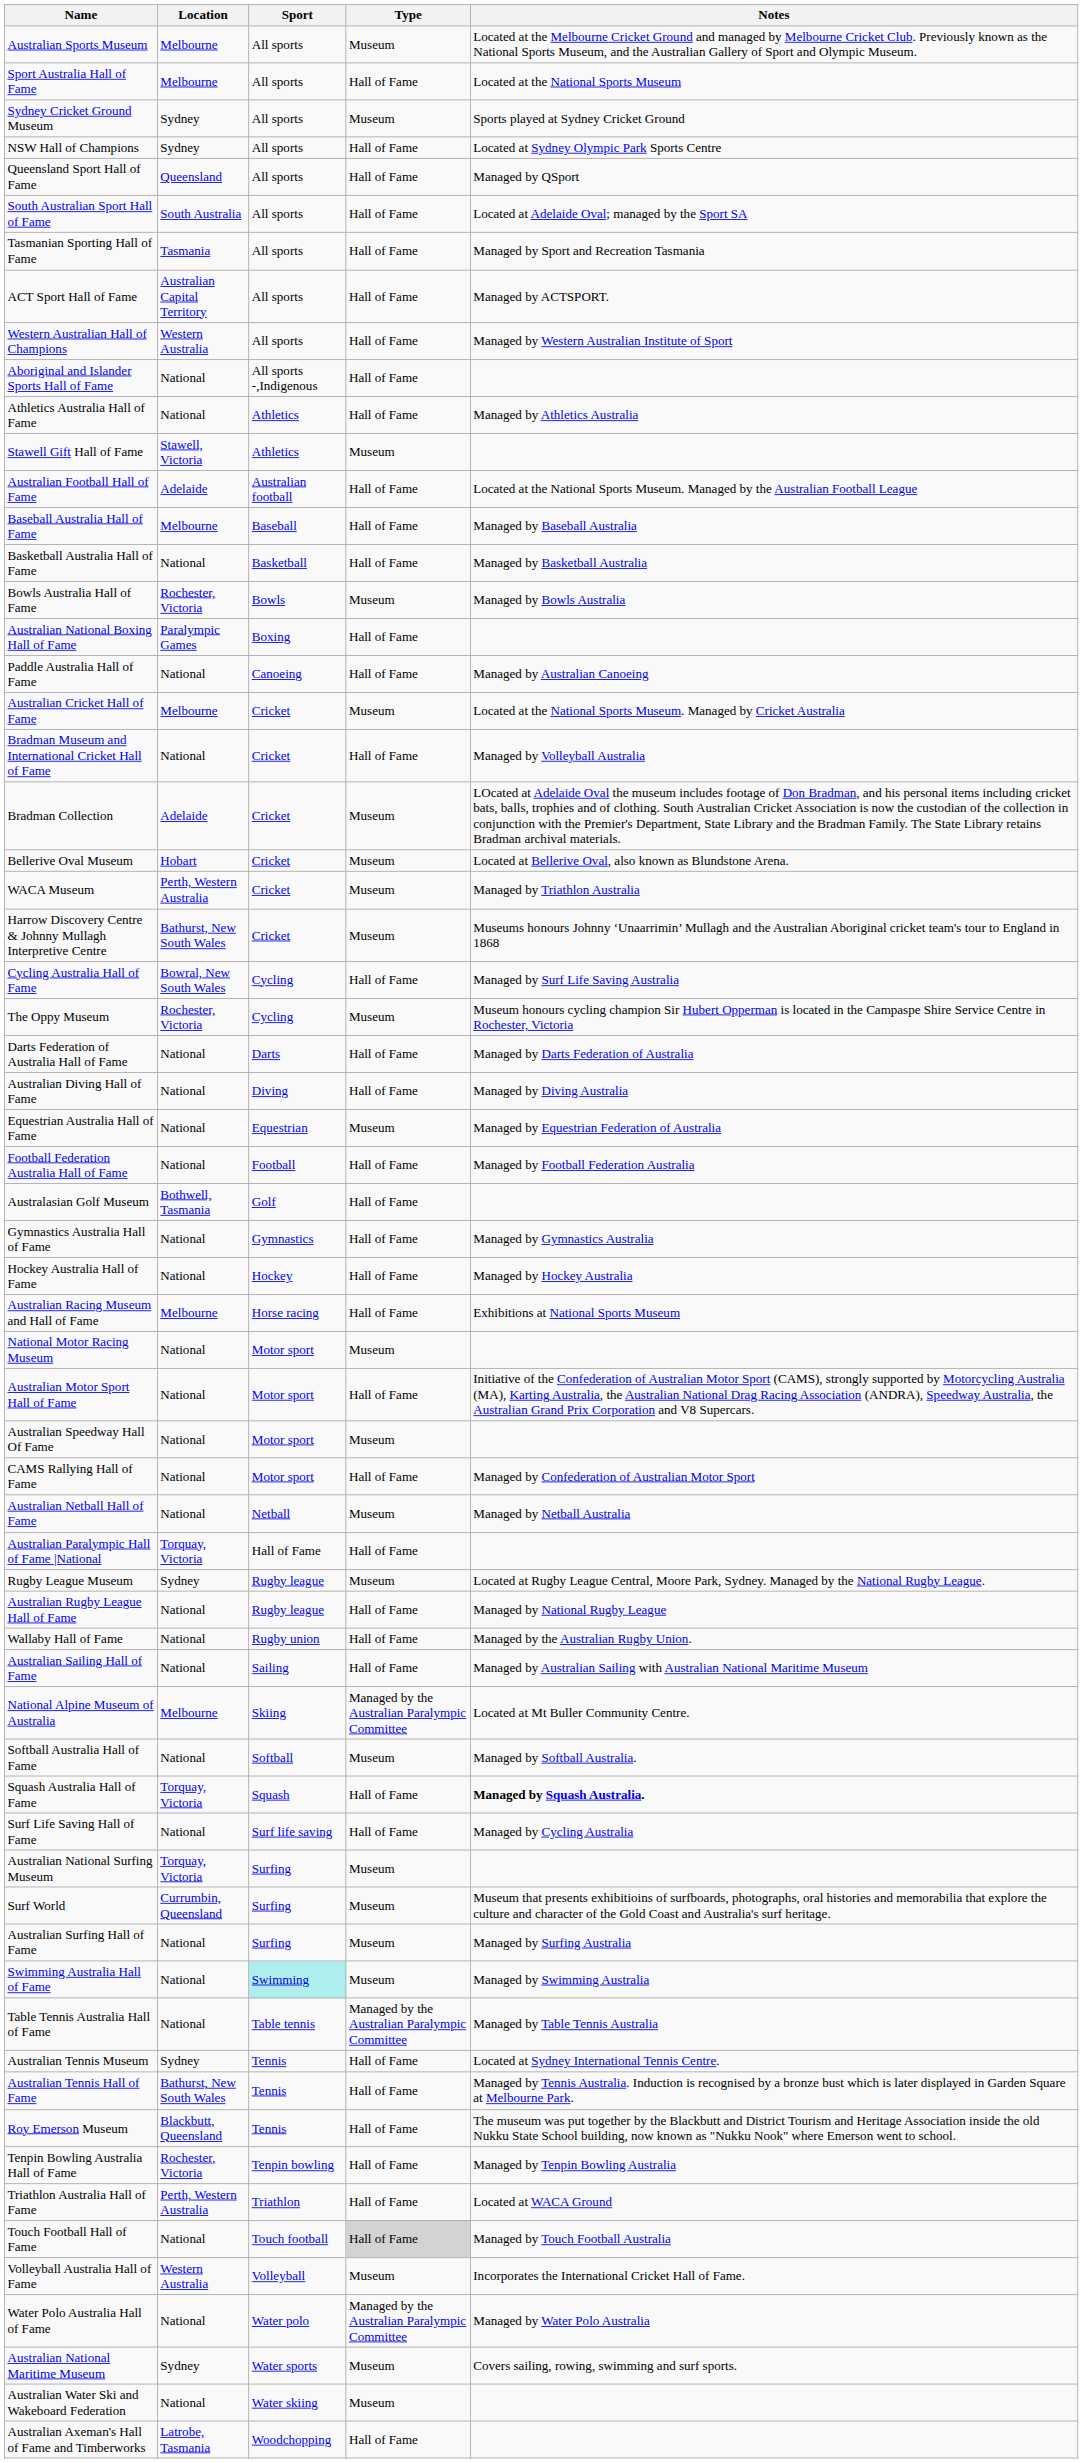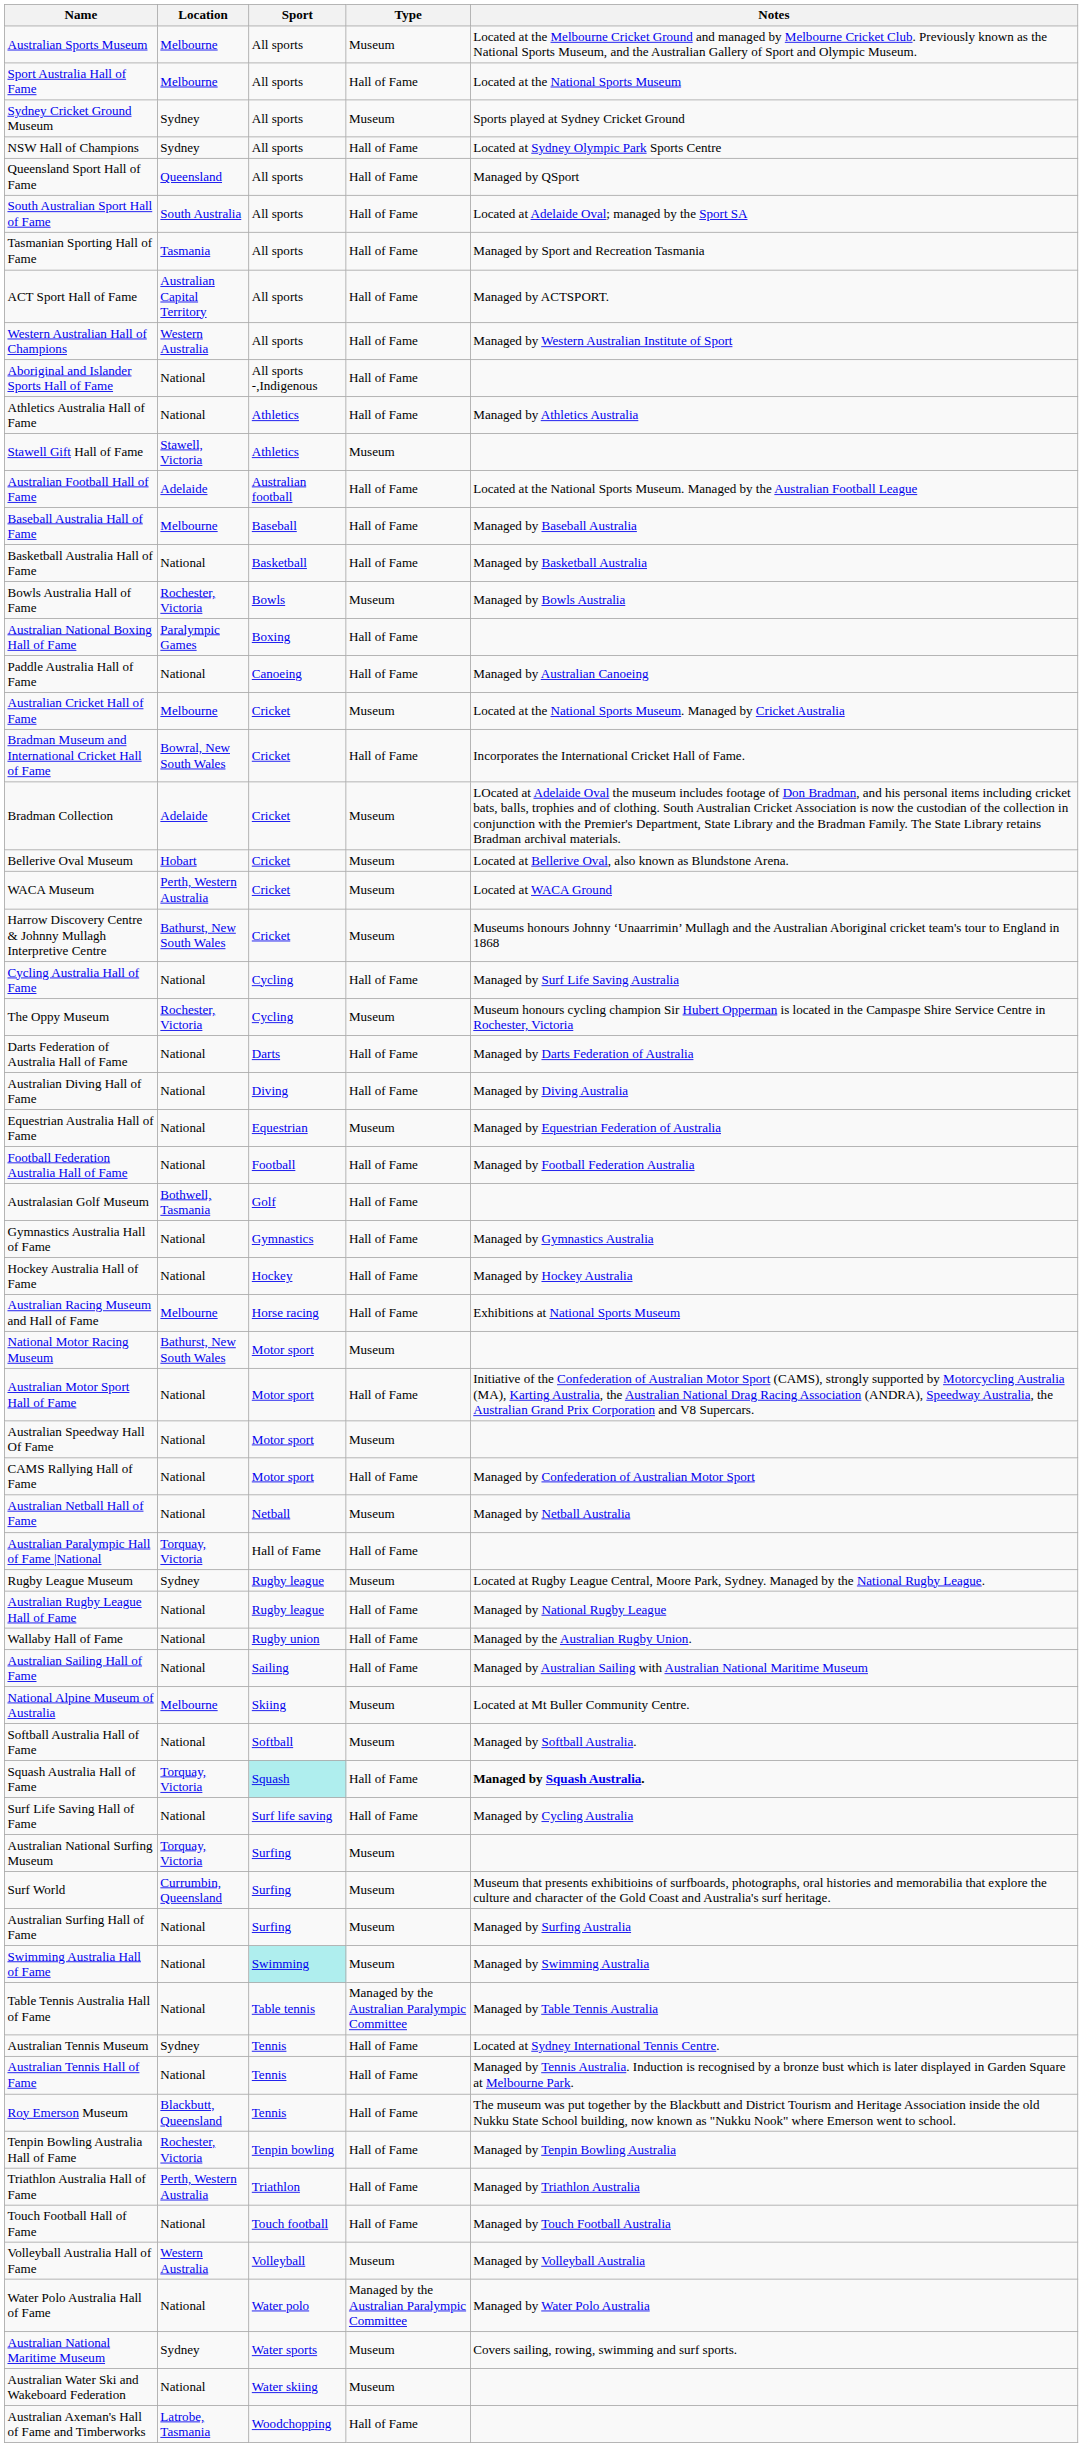(183, 756) National -> (195, 756) Bowral, New South Wales
(559, 756) Managed by Volleyball Australia -> (609, 756) Incorporates the International Cricket Hall of Fame.
(557, 890) Managed by Triathlon Australia -> (543, 890) Located at WACA Ground
(195, 980) Bowral, New South Wales -> (183, 980) National
(183, 1350) National -> (198, 1350) Bathurst, New South Wales
(408, 1712) Managed by the Australian Paralympic Committee -> (372, 1705) Museum
(271, 1794) no background -> (271, 1779) paleturquoise background
(198, 2091) Bathurst, New South Wales -> (183, 2075) National
(543, 2202) Located at WACA Ground -> (557, 2186) Managed by Triathlon Australia
(383, 2239) lightgrey background -> (383, 2223) no background
(609, 2276) Incorporates the International Cricket Hall of Fame. -> (559, 2260) Managed by Volleyball Australia
